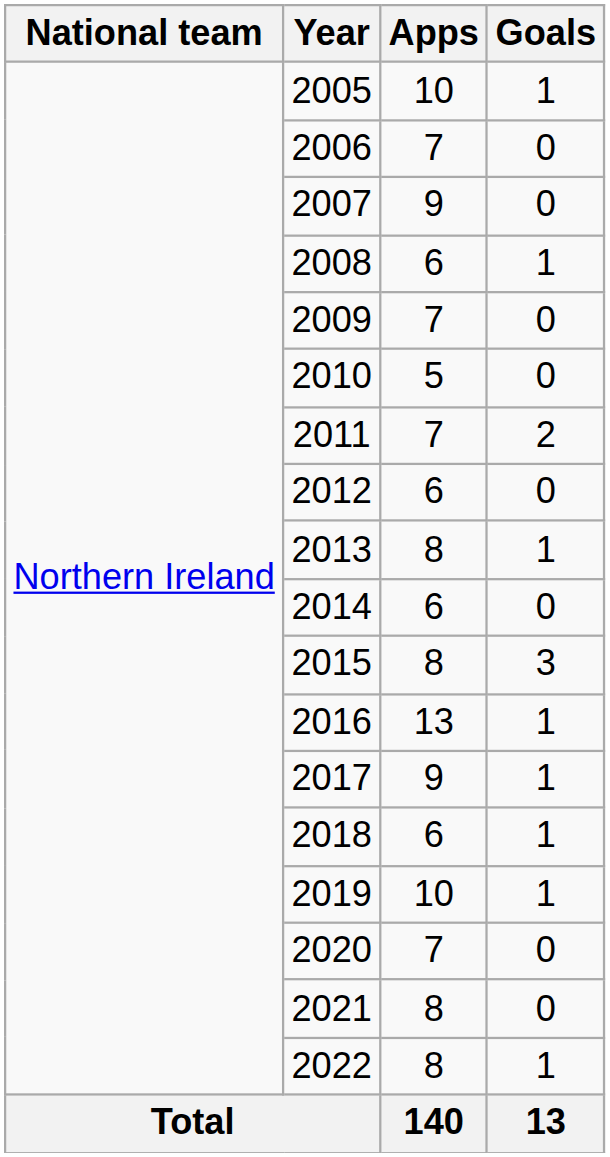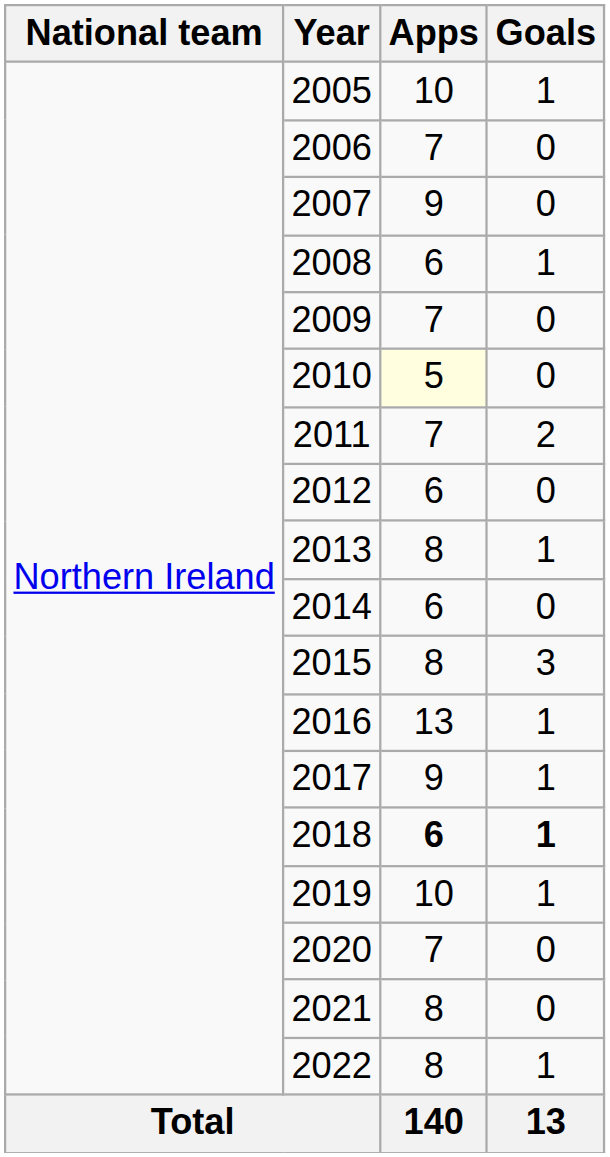(434, 377) no background -> (434, 377) lightyellow background
(434, 836) normal -> (434, 836) bold
(546, 836) normal -> (546, 836) bold
